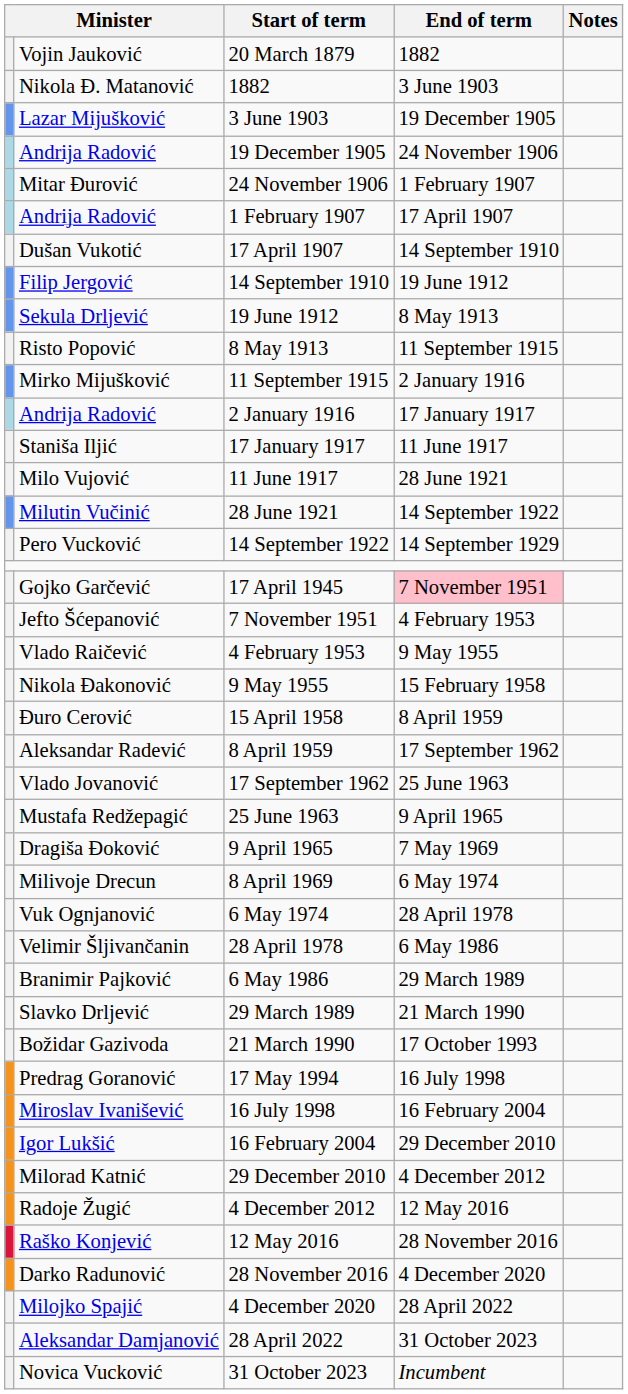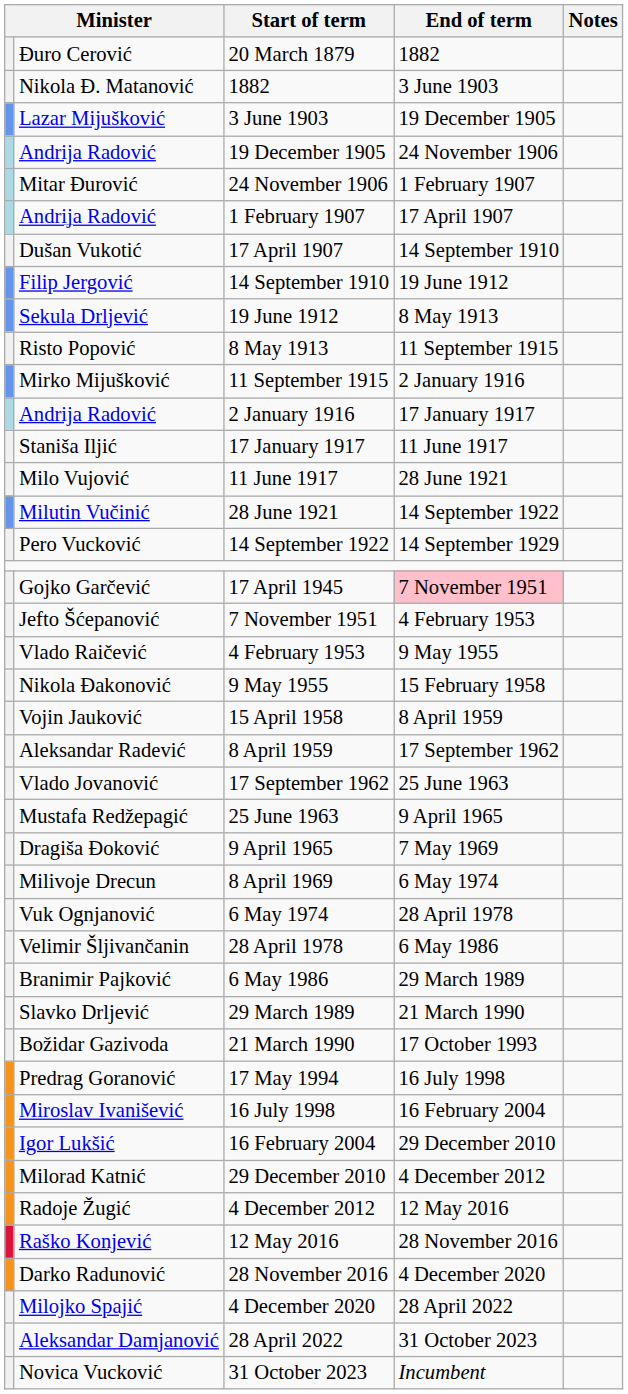(80, 53) Vojin Jauković -> (75, 53) Đuro Cerović
(75, 717) Đuro Cerović -> (80, 717) Vojin Jauković
